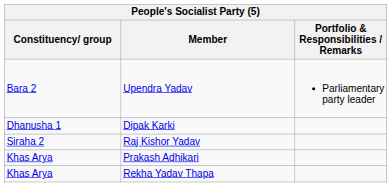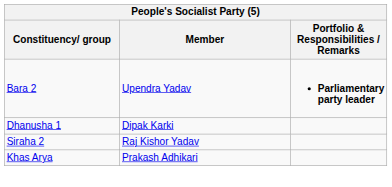(341, 94) normal -> (338, 94) bold
- row: (169, 173)
